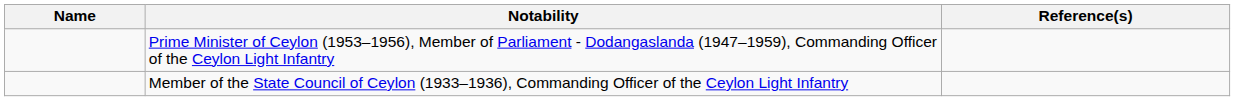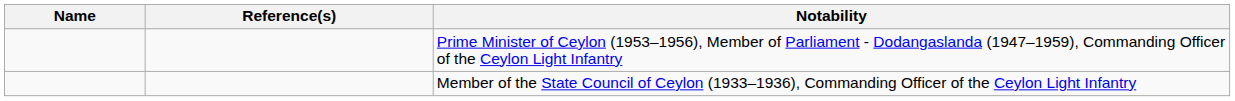columns swapped: (543, 16) <-> (1086, 16)
